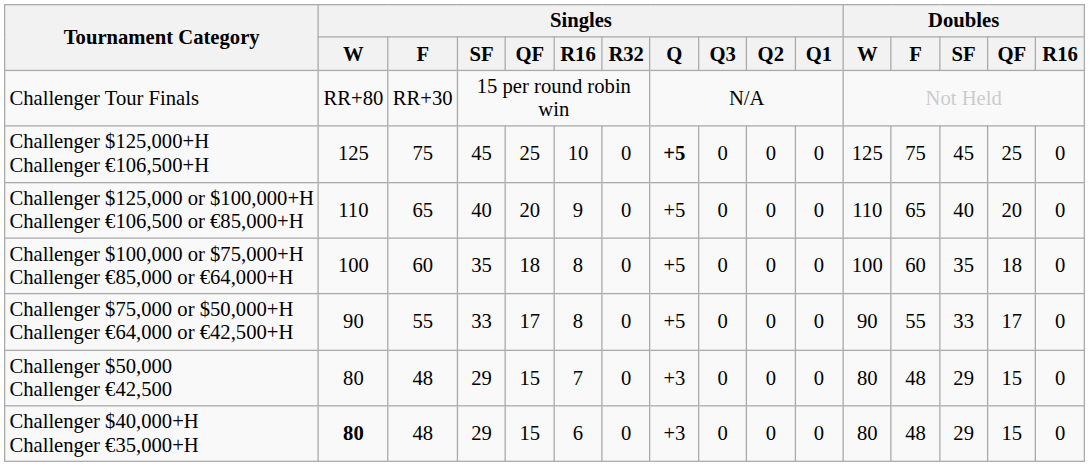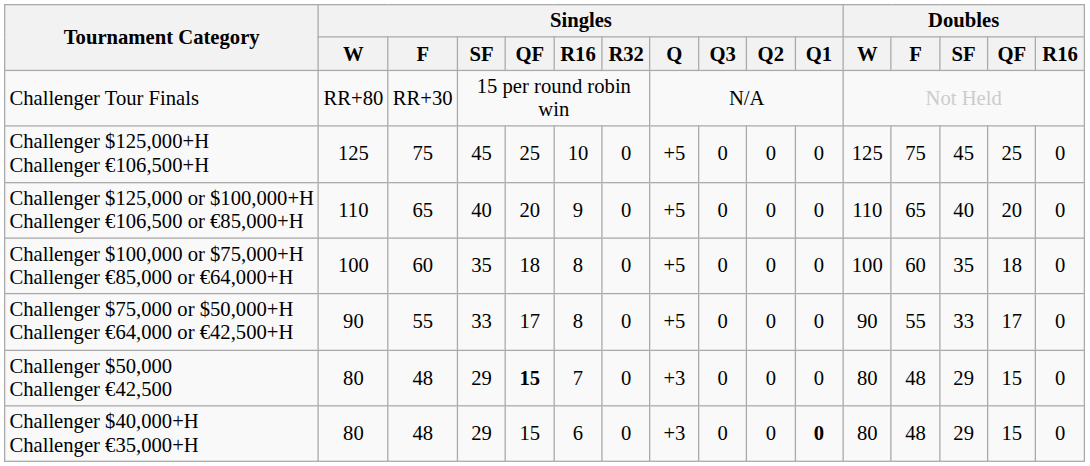(674, 153) bold -> (674, 153) normal
(530, 377) normal -> (530, 377) bold
(353, 433) bold -> (353, 433) normal
(819, 433) normal -> (819, 433) bold
